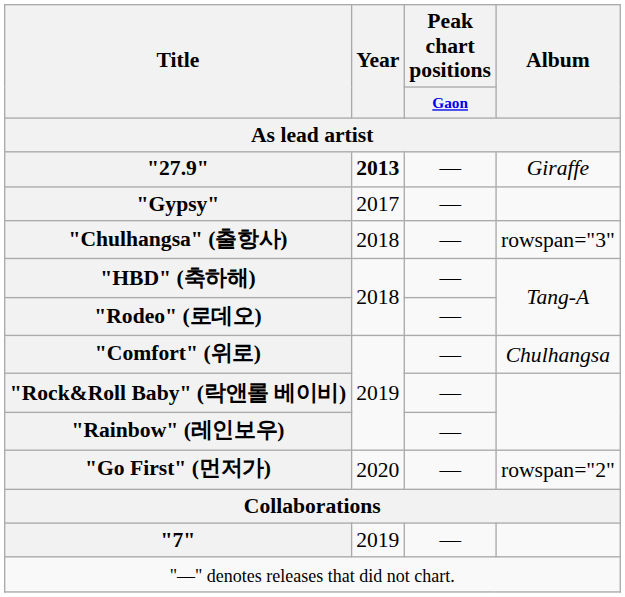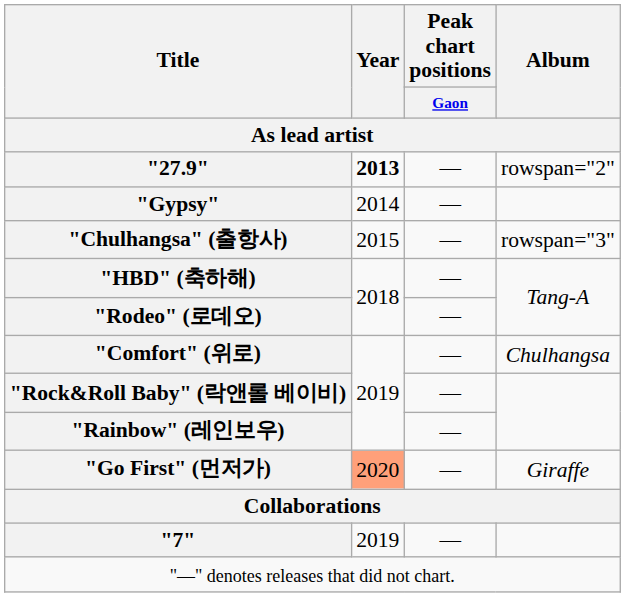(558, 169) Giraffe -> (558, 169) rowspan="2"
(378, 203) 2017 -> (378, 203) 2014
(378, 239) 2018 -> (378, 239) 2015
(378, 469) no background -> (378, 469) lightsalmon background
(558, 469) rowspan="2" -> (558, 469) Giraffe
